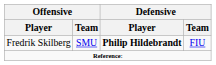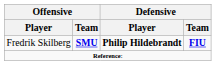(87, 43) normal -> (87, 43) bold
(197, 43) normal -> (197, 43) bold
